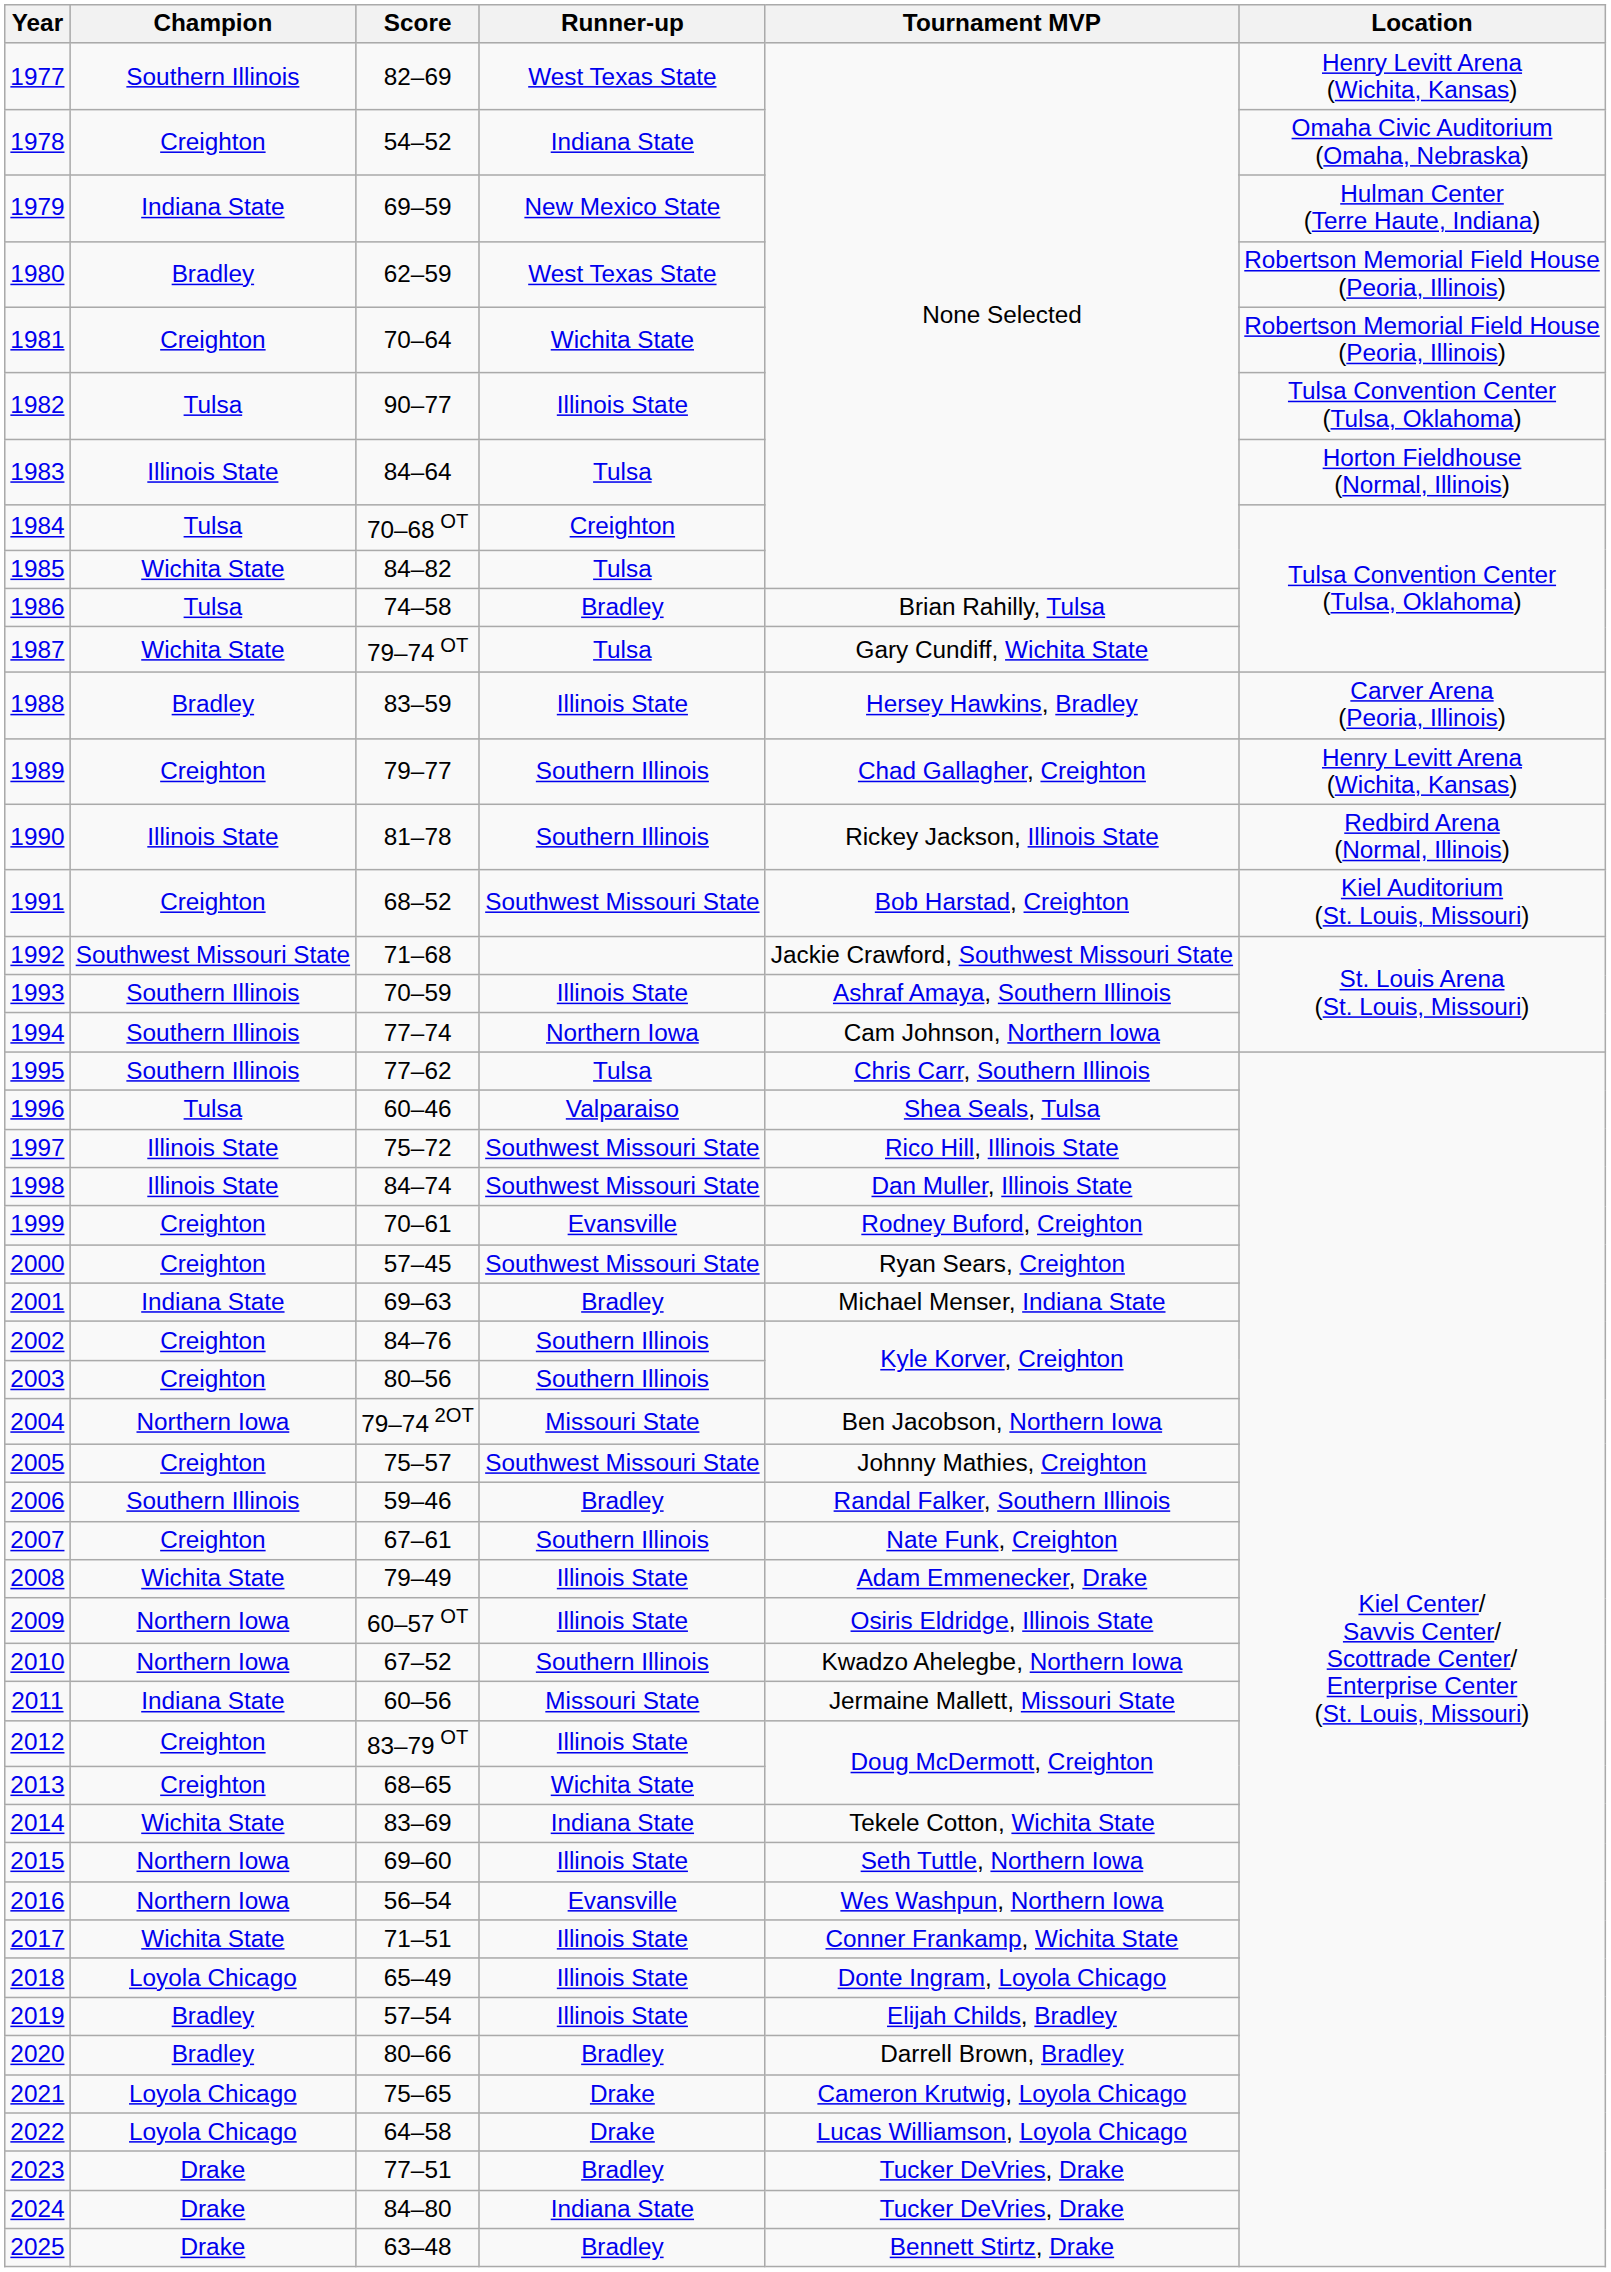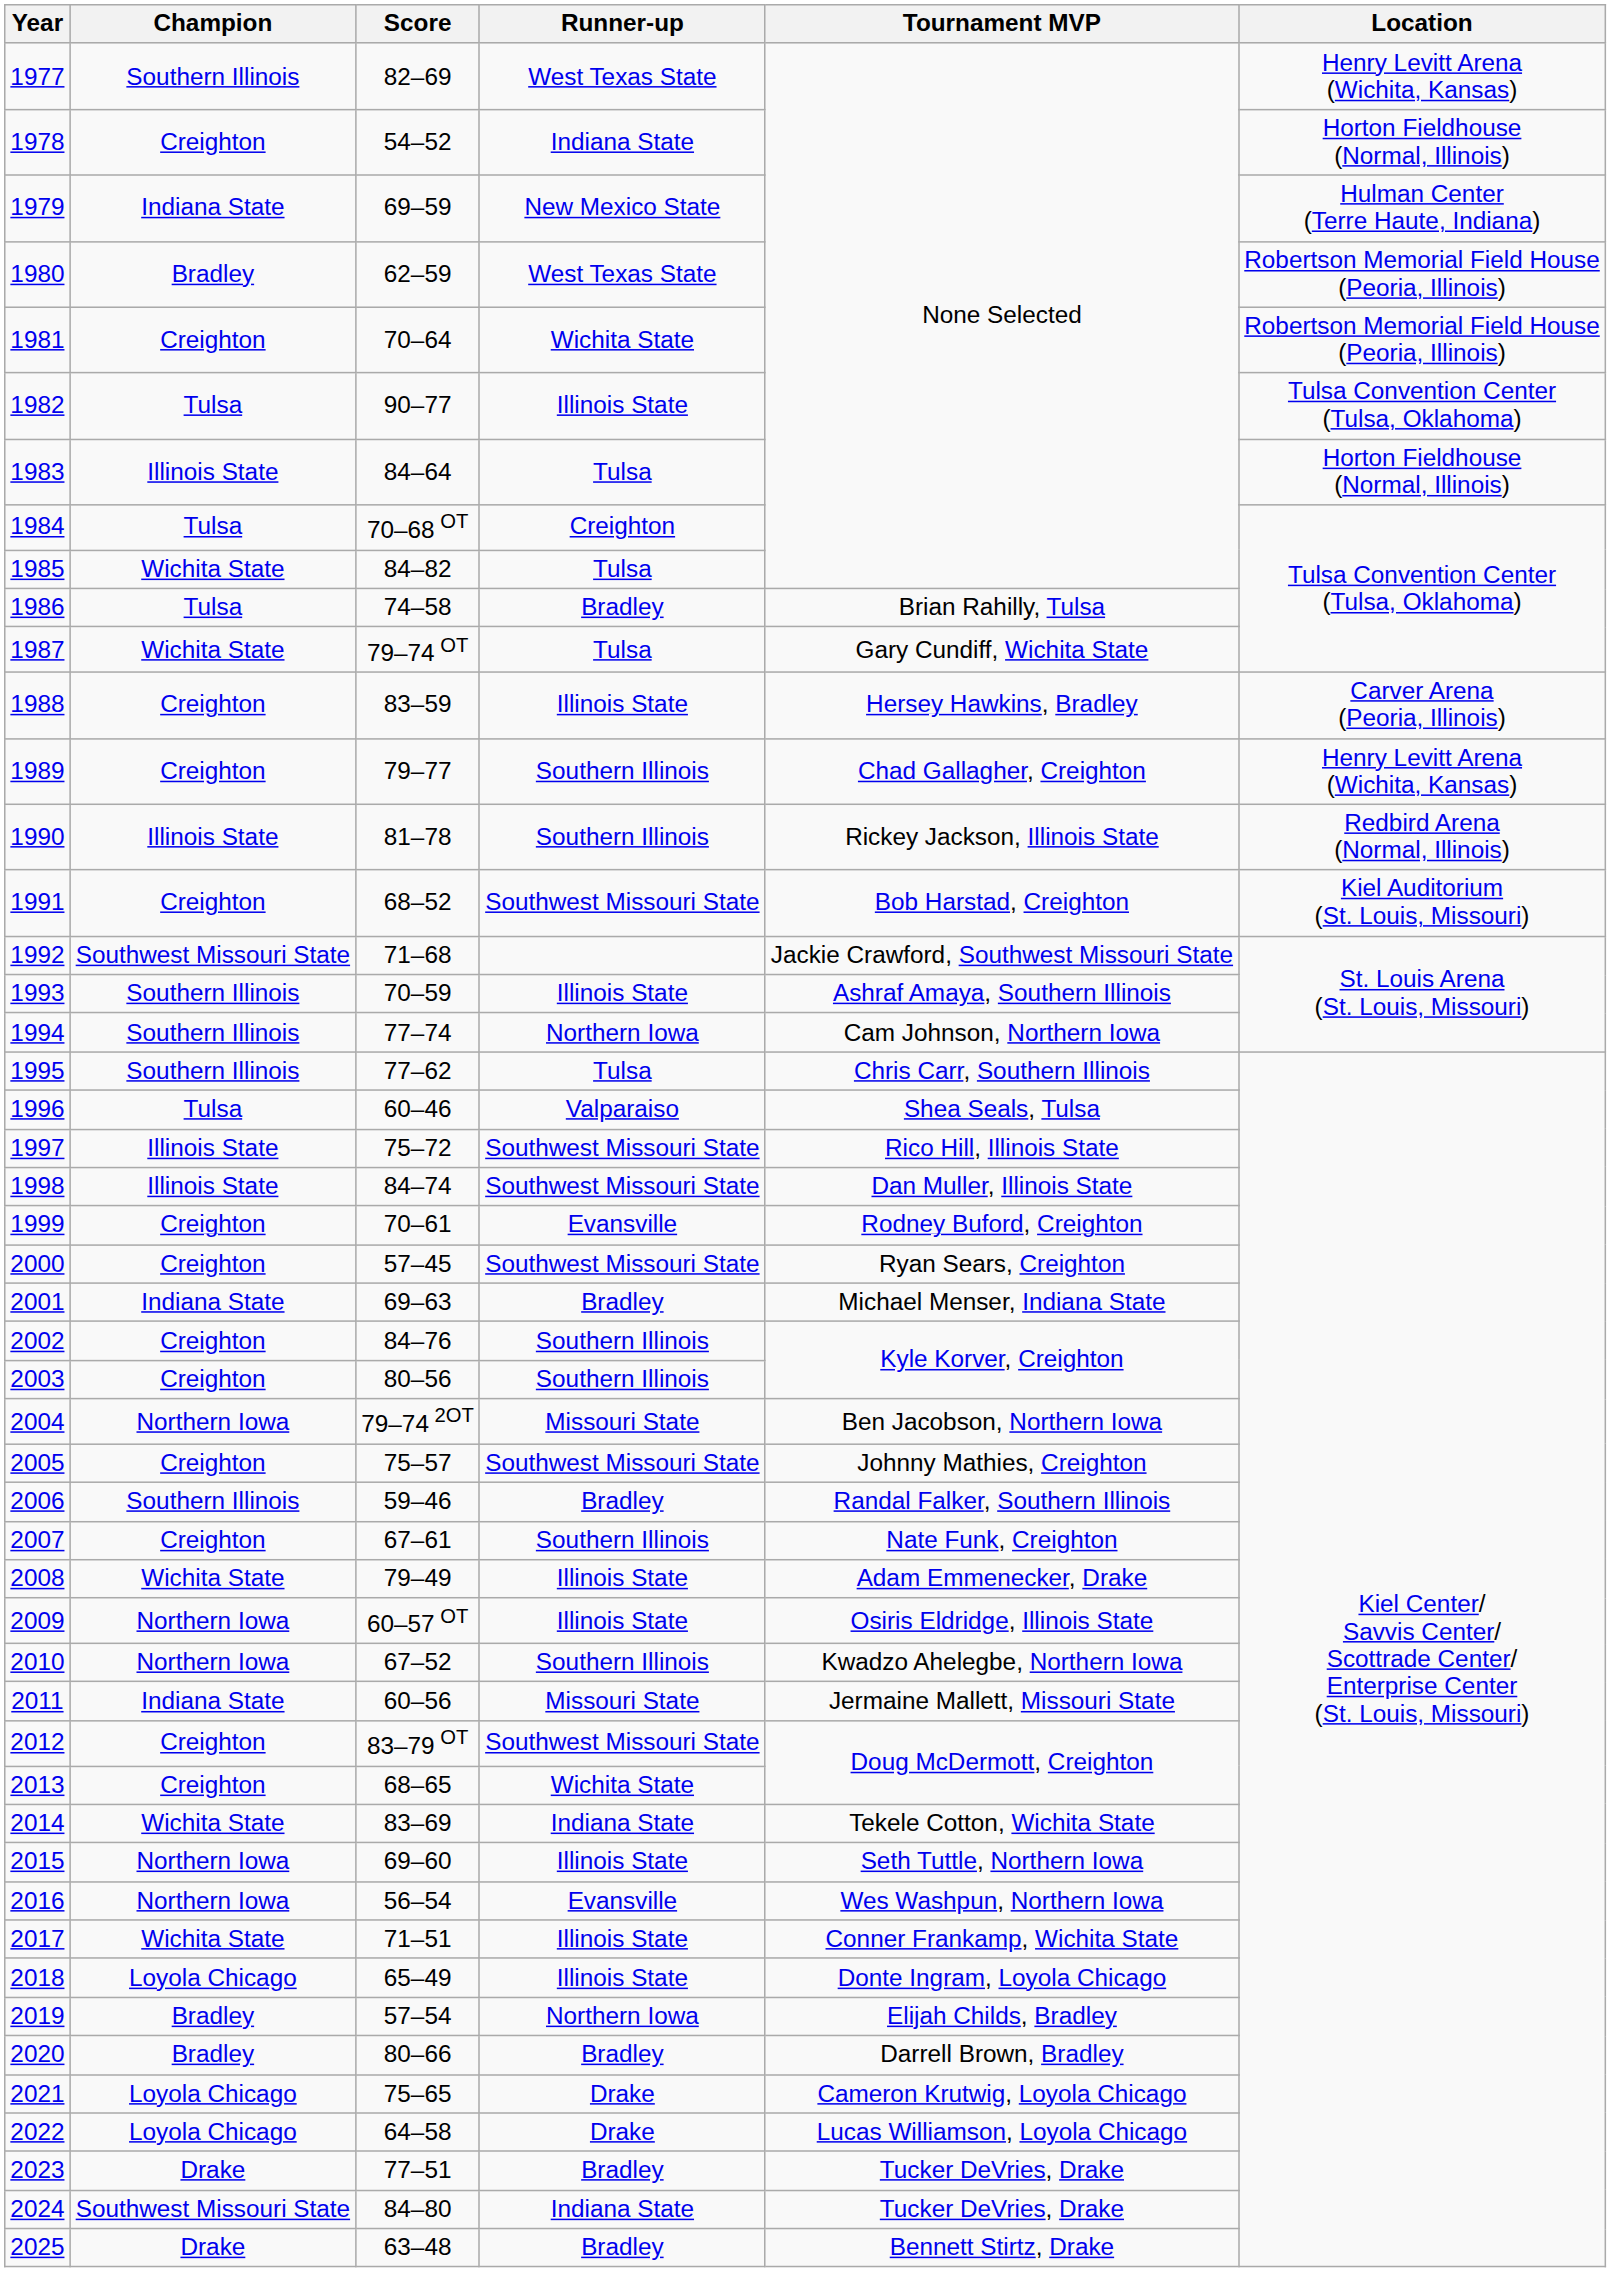(1422, 141) Omaha Civic Auditorium (Omaha, Nebraska) -> (1422, 141) Horton Fieldhouse (Normal, Illinois)
(213, 704) Bradley -> (213, 704) Creighton
(622, 1742) Illinois State -> (622, 1742) Southwest Missouri State
(622, 2016) Illinois State -> (622, 2016) Northern Iowa
(213, 2208) Drake -> (213, 2208) Southwest Missouri State
